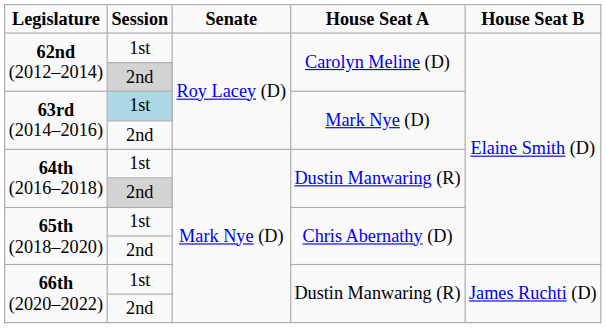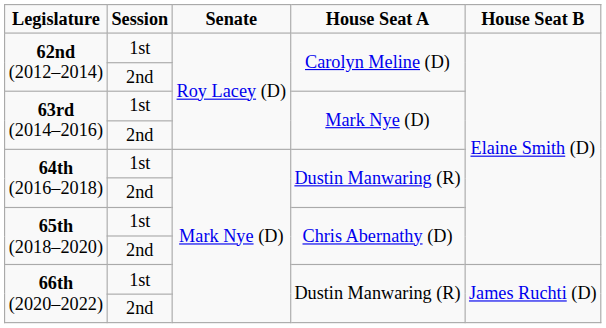(140, 76) lightgrey background -> (140, 76) no background
(140, 105) lightblue background -> (140, 105) no background
(140, 192) lightgrey background -> (140, 192) no background
